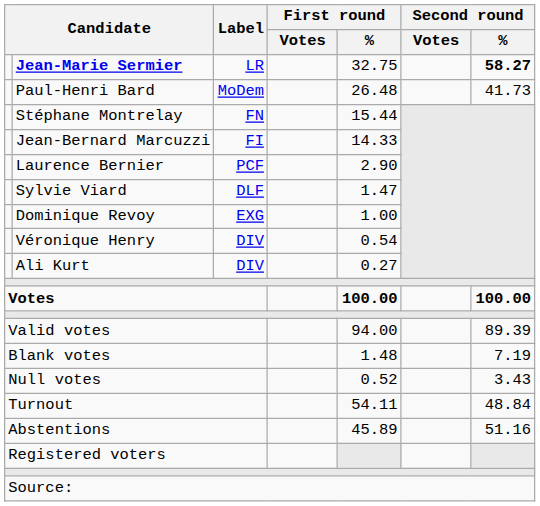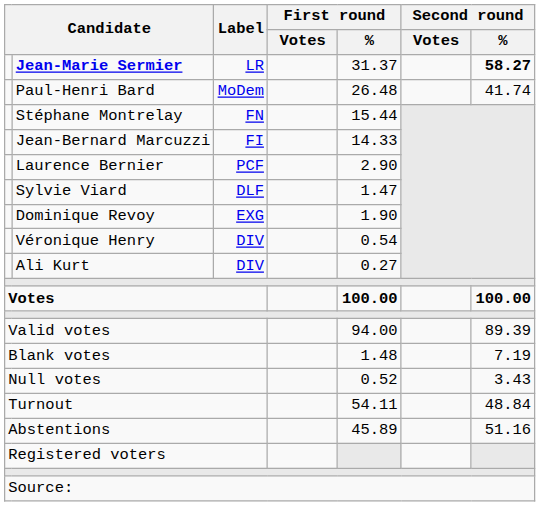(374, 67) 32.75 -> (374, 67) 31.37
(508, 92) 41.73 -> (508, 92) 41.74
(379, 217) 1.00 -> (379, 217) 1.90
